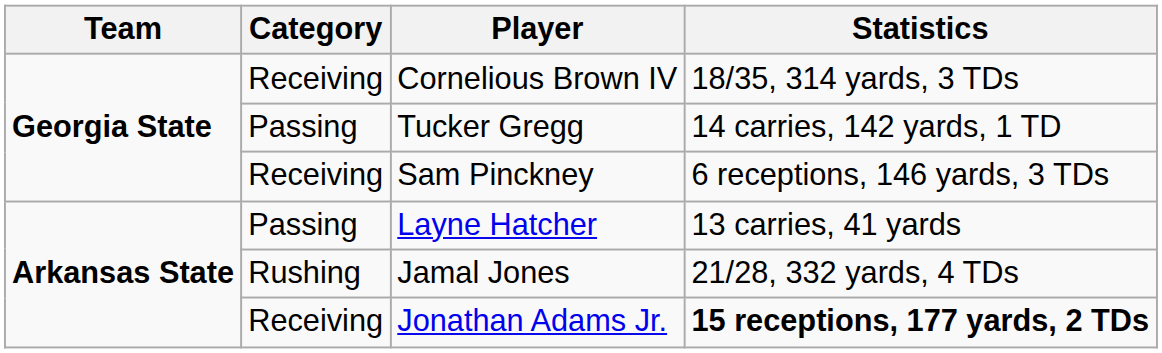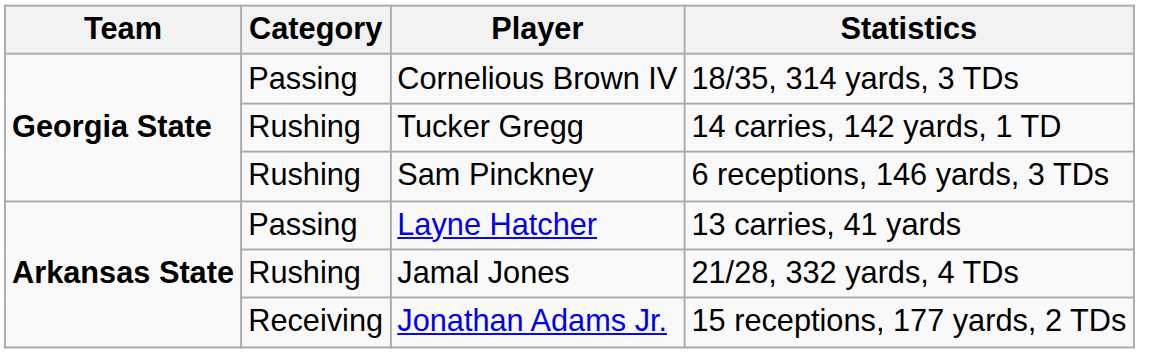(316, 78) Receiving -> (303, 78) Passing
(303, 127) Passing -> (305, 127) Rushing
(316, 175) Receiving -> (305, 175) Rushing
(920, 321) bold -> (909, 321) normal
